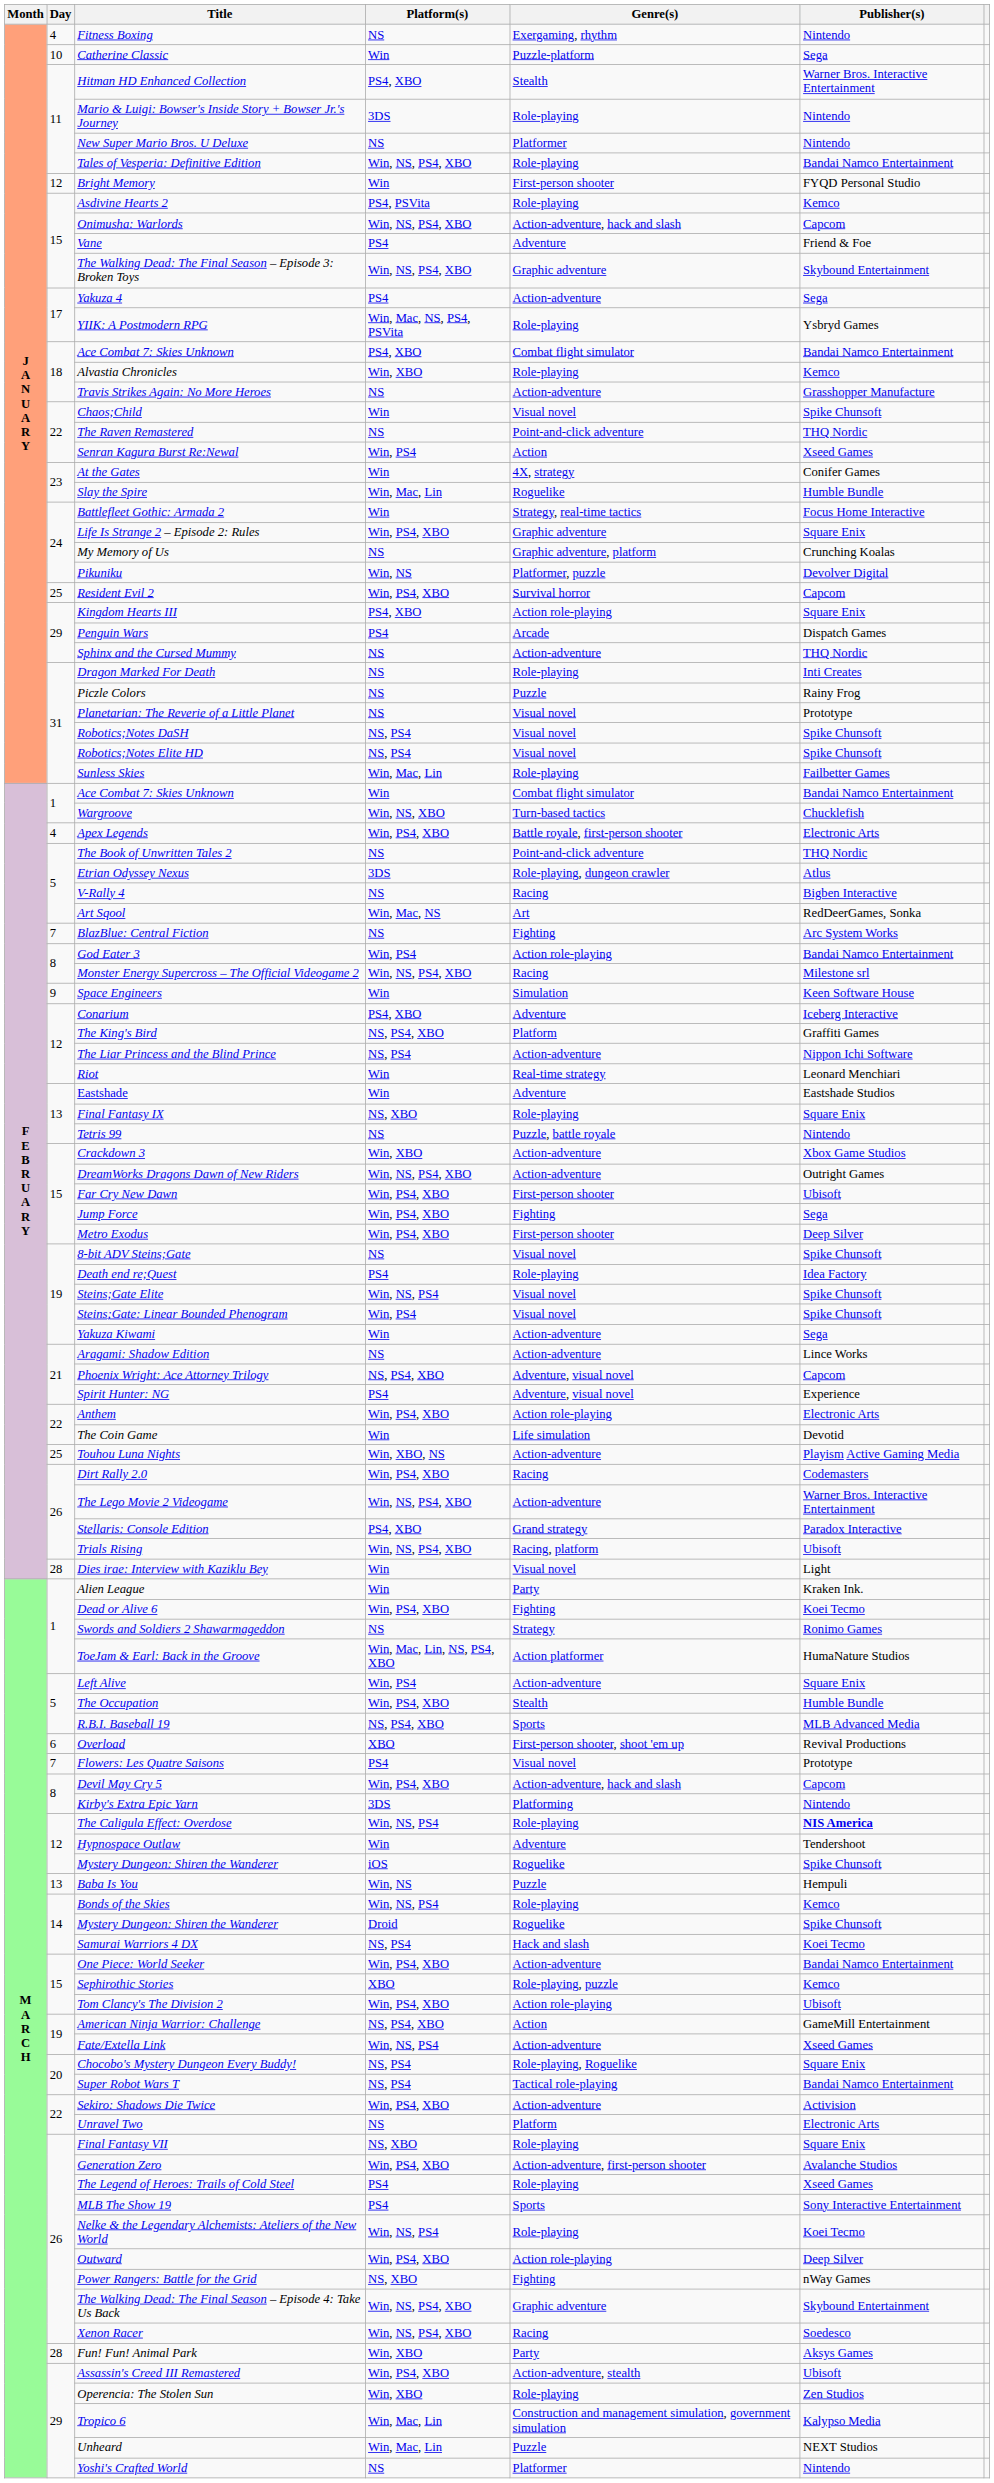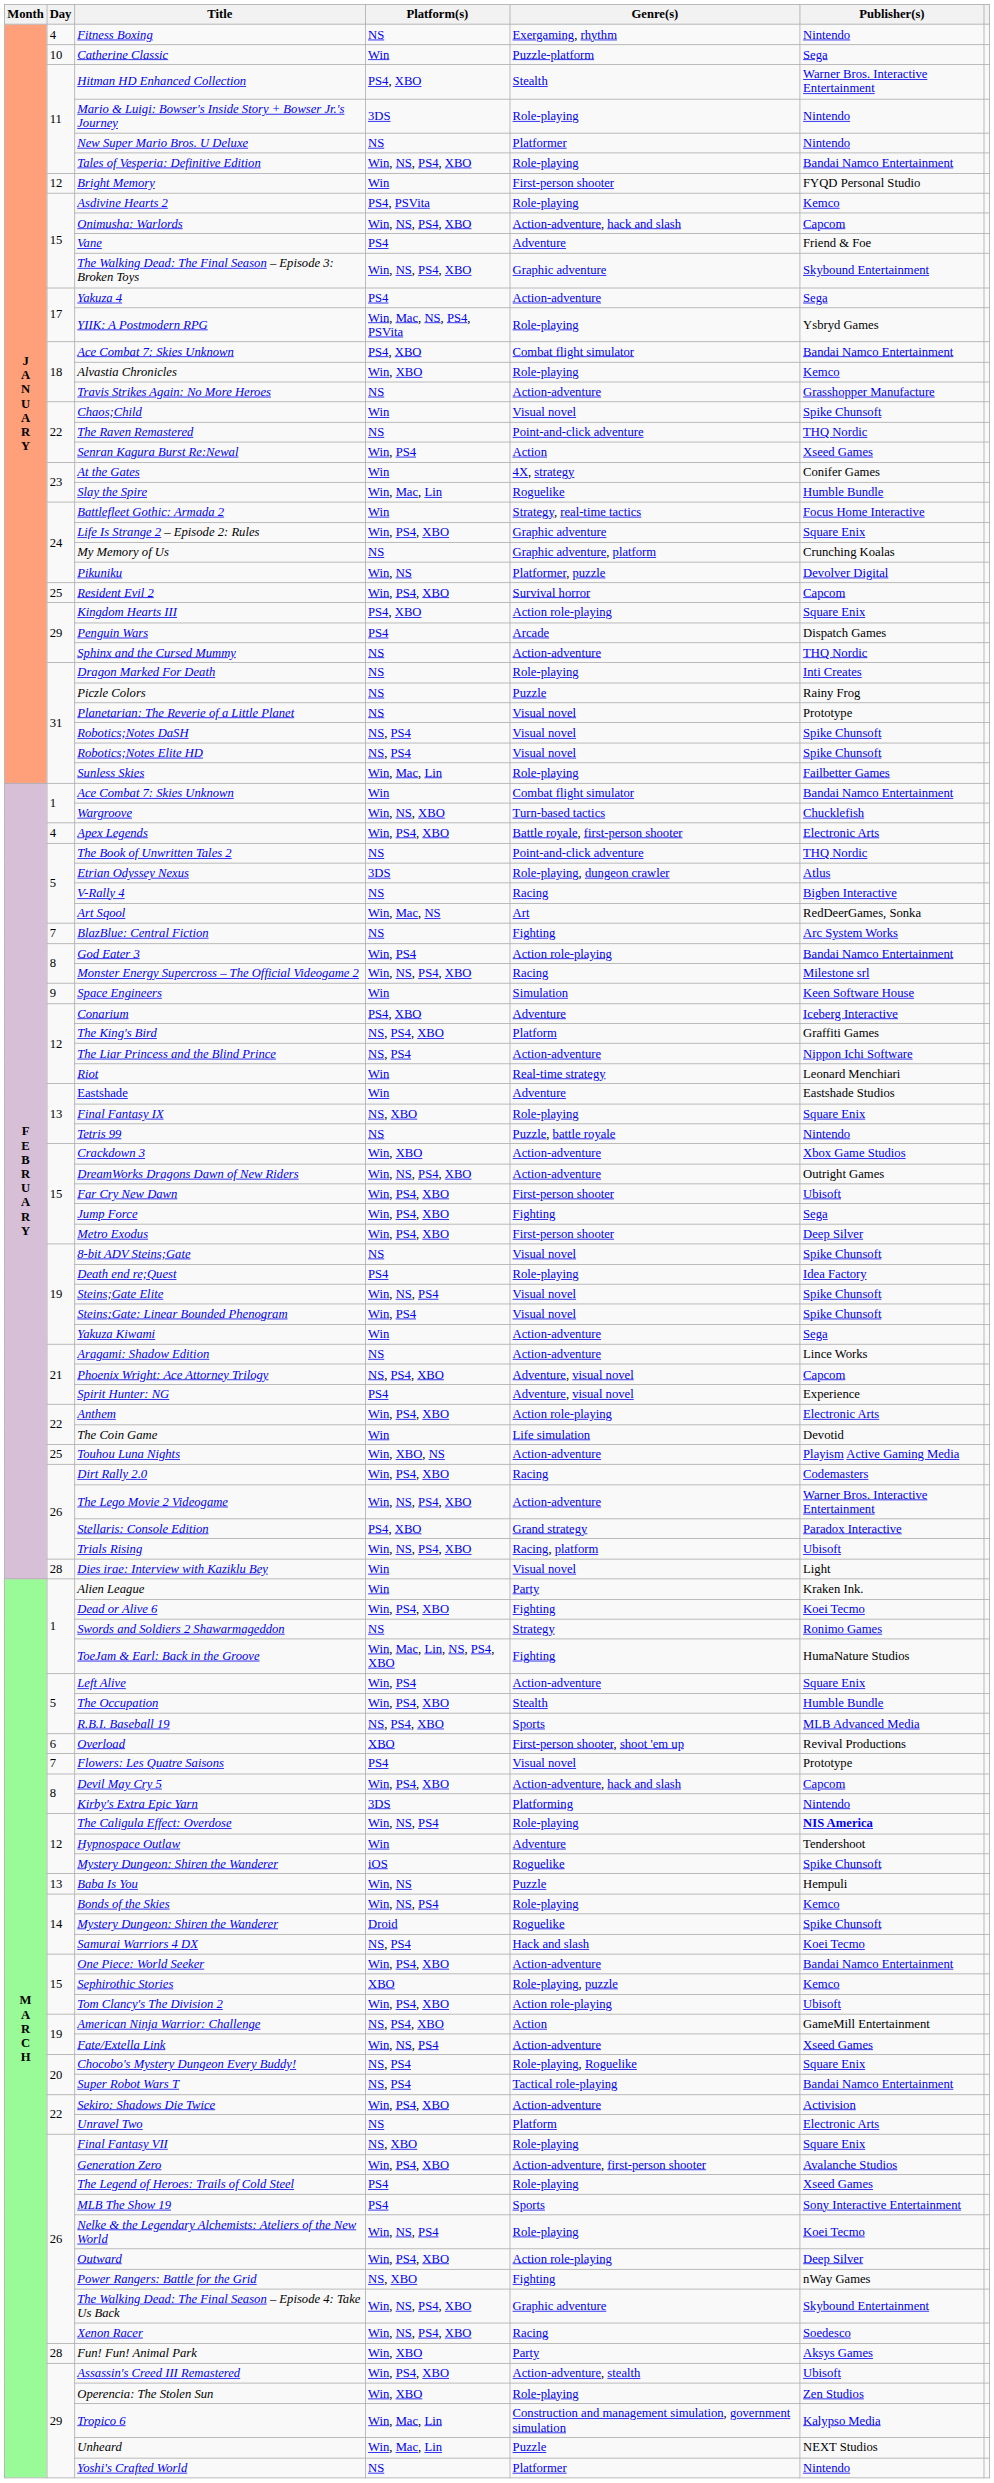(558, 1656) Action platformer -> (534, 1656) Fighting
